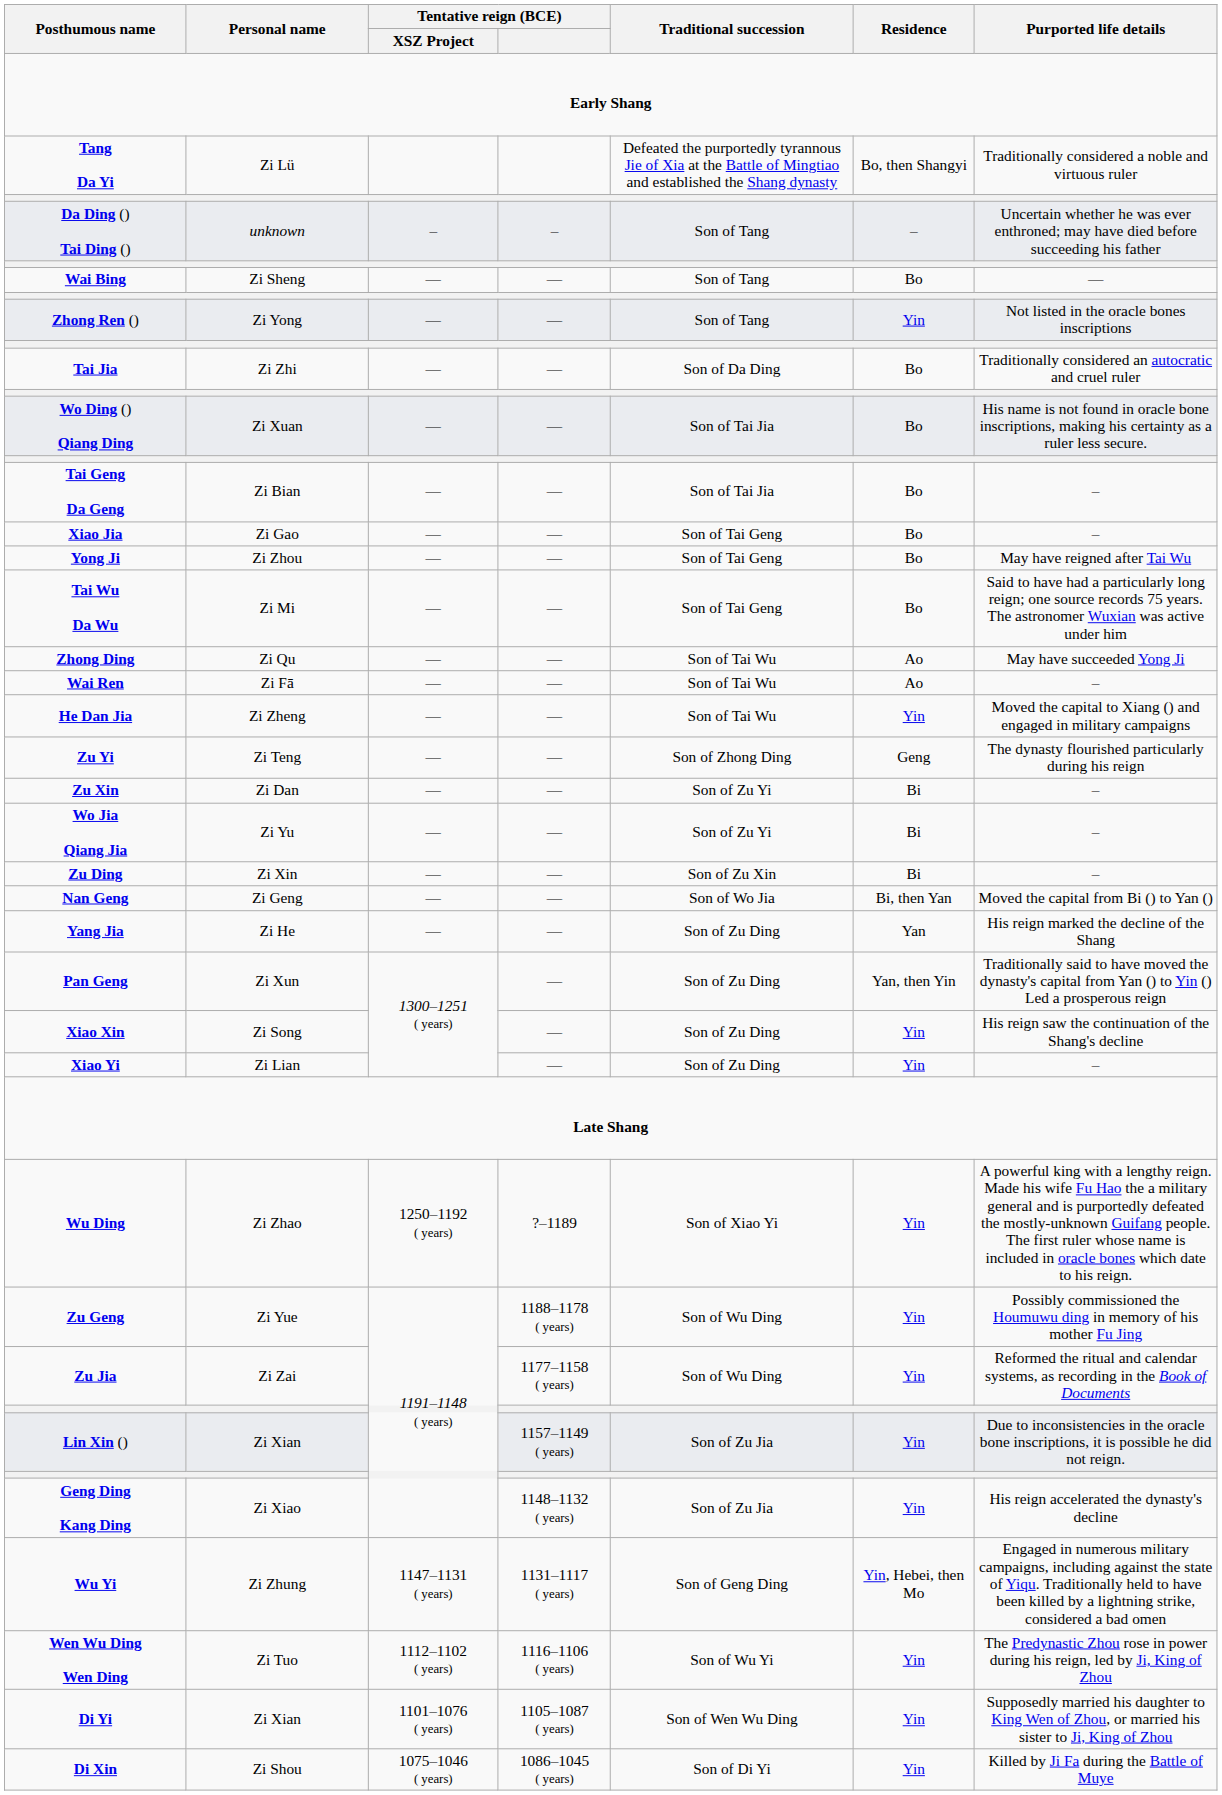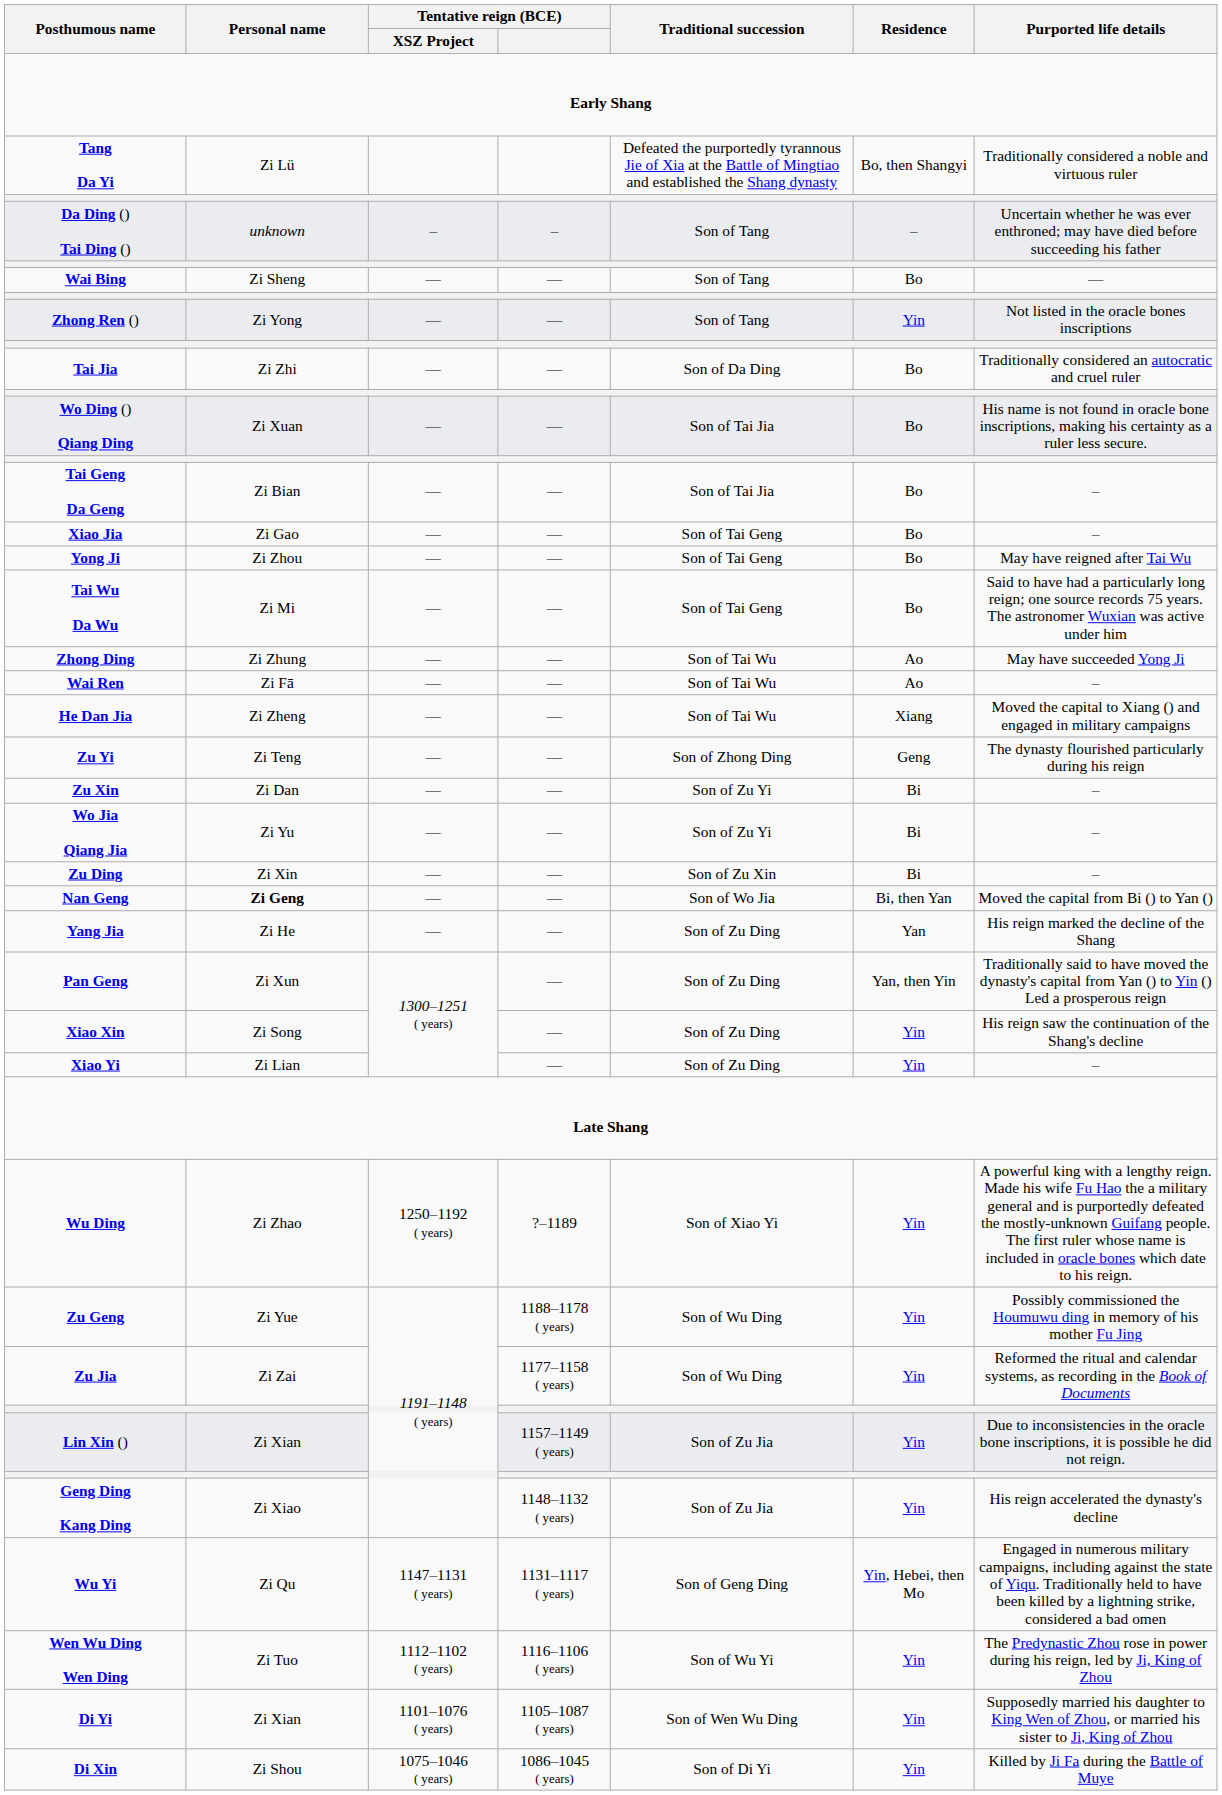(277, 658) Zi Qu -> (277, 658) Zi Zhung
(914, 715) Yin -> (914, 715) Xiang
(277, 898) normal -> (277, 898) bold
(277, 1584) Zi Zhung -> (277, 1584) Zi Qu
